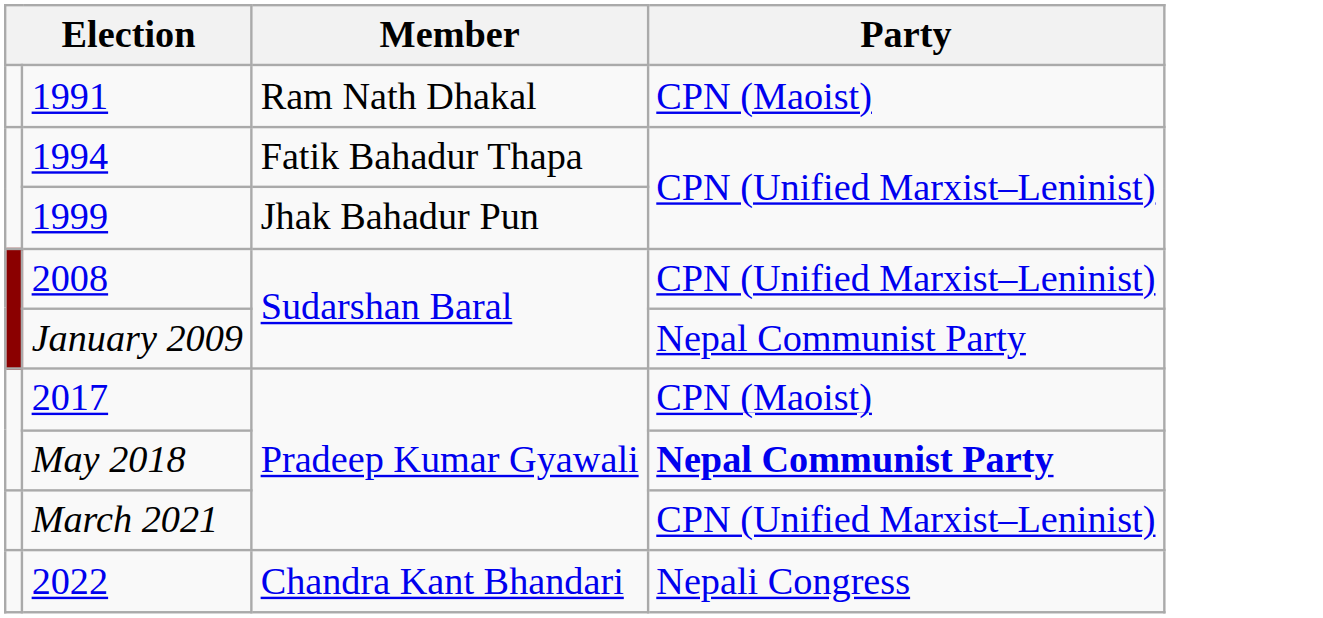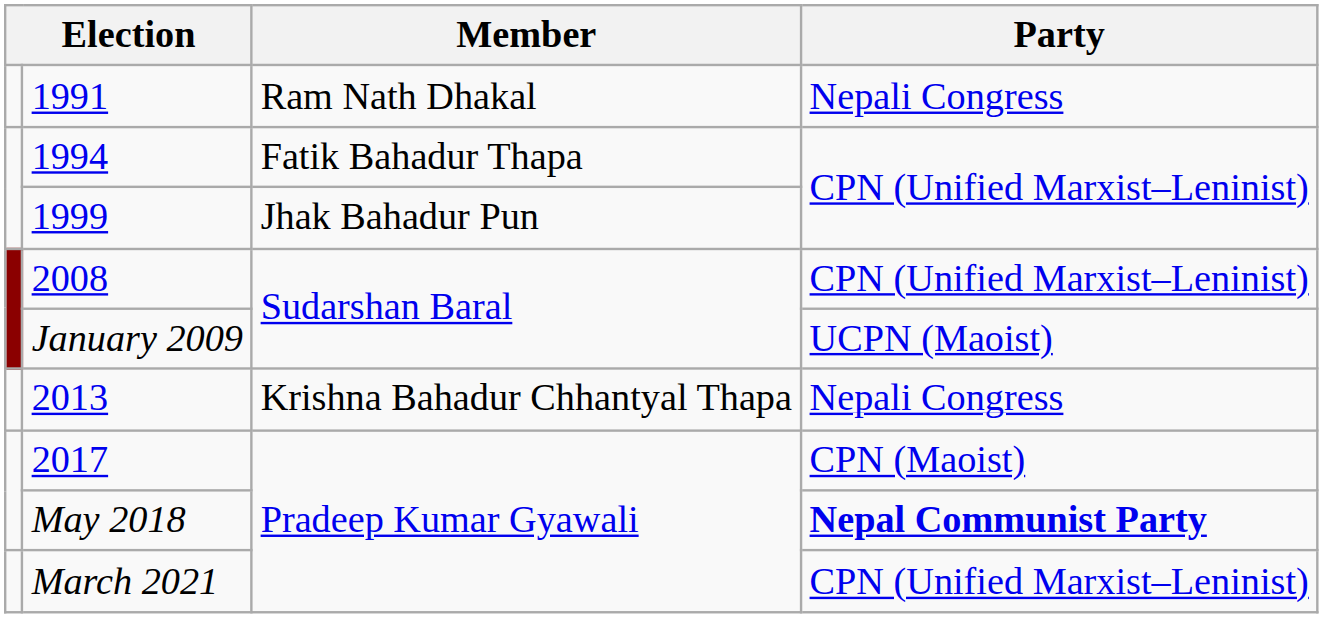(764, 95) CPN (Maoist) -> (936, 95) Nepali Congress
(841, 338) Nepal Communist Party -> (931, 338) UCPN (Maoist)
+ row: (70, 398)
- row: (70, 580)
